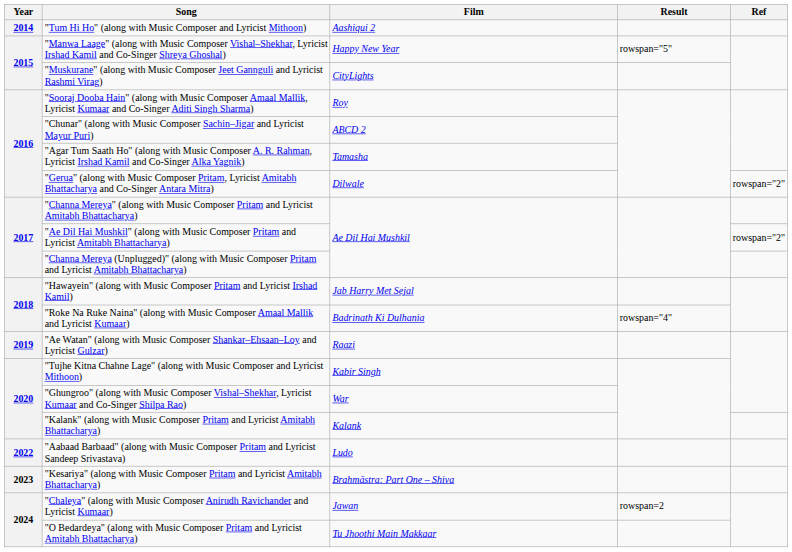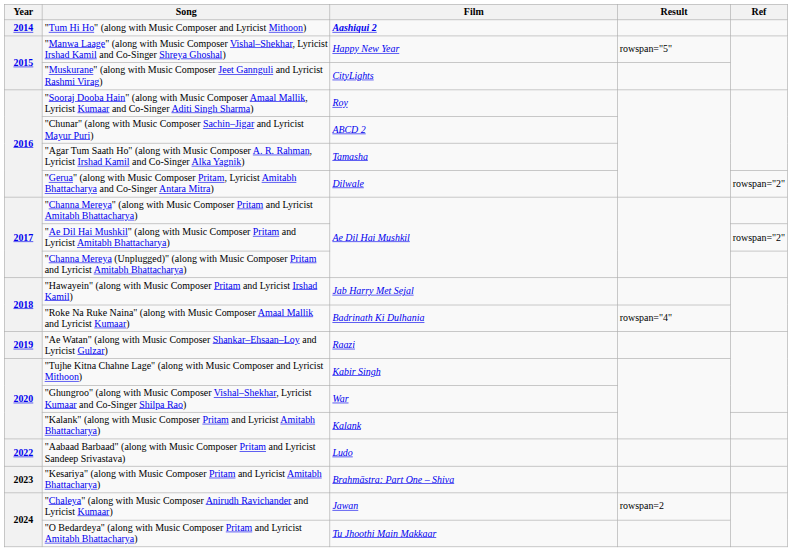(354, 28) normal -> (355, 28) bold
